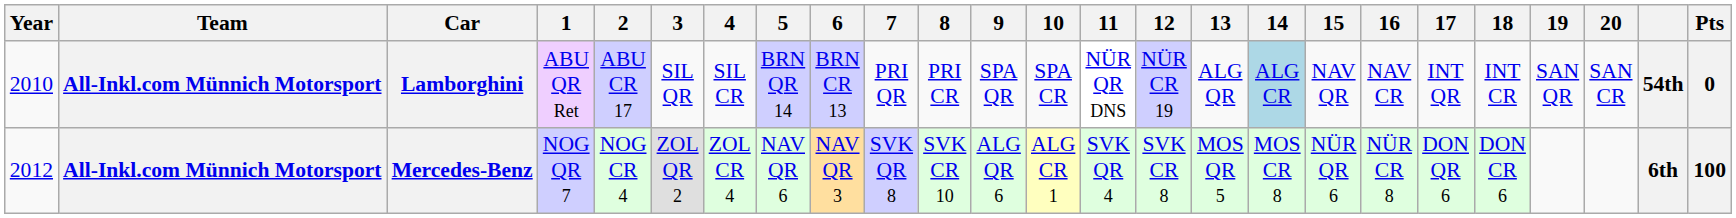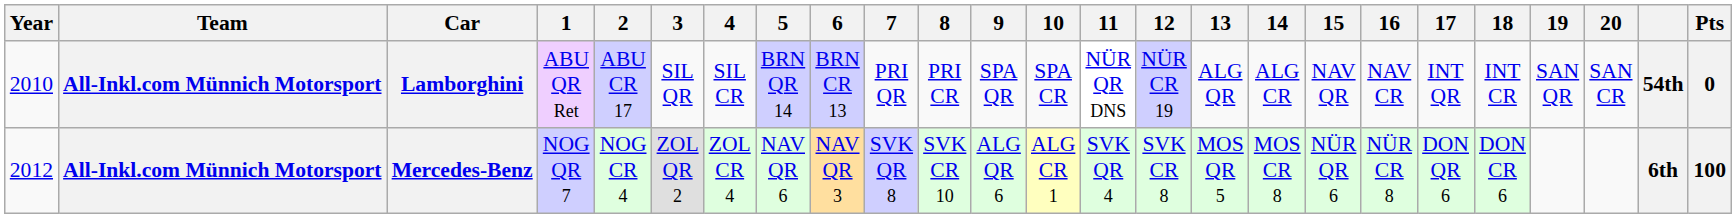(1277, 83) lightblue background -> (1277, 83) no background
